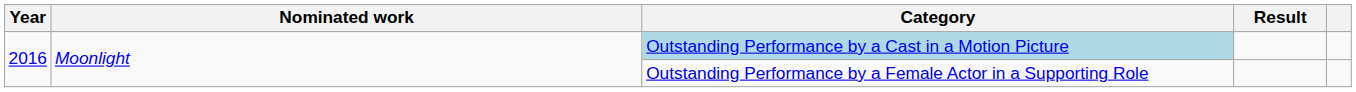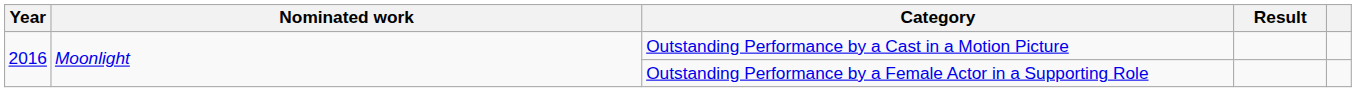(857, 45) lightblue background -> (857, 45) no background
